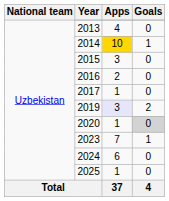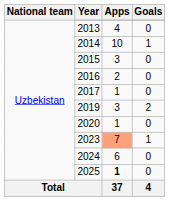(117, 44) gold background -> (117, 44) no background
(117, 108) lavender background -> (117, 108) no background
(148, 124) lightgrey background -> (148, 124) no background
(117, 140) no background -> (117, 140) lightsalmon background
(117, 172) normal -> (117, 172) bold
